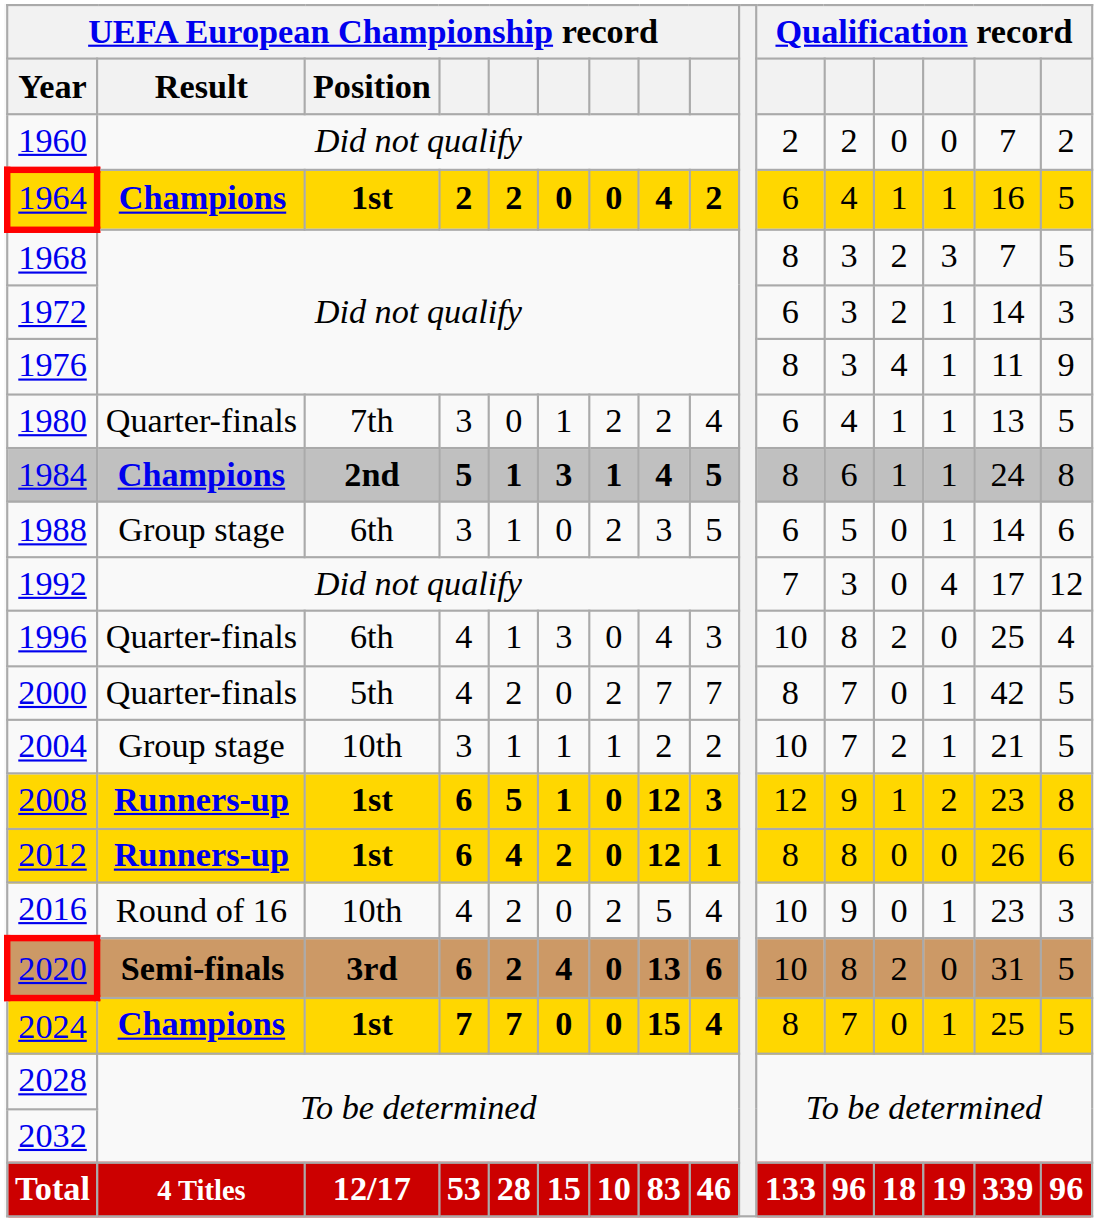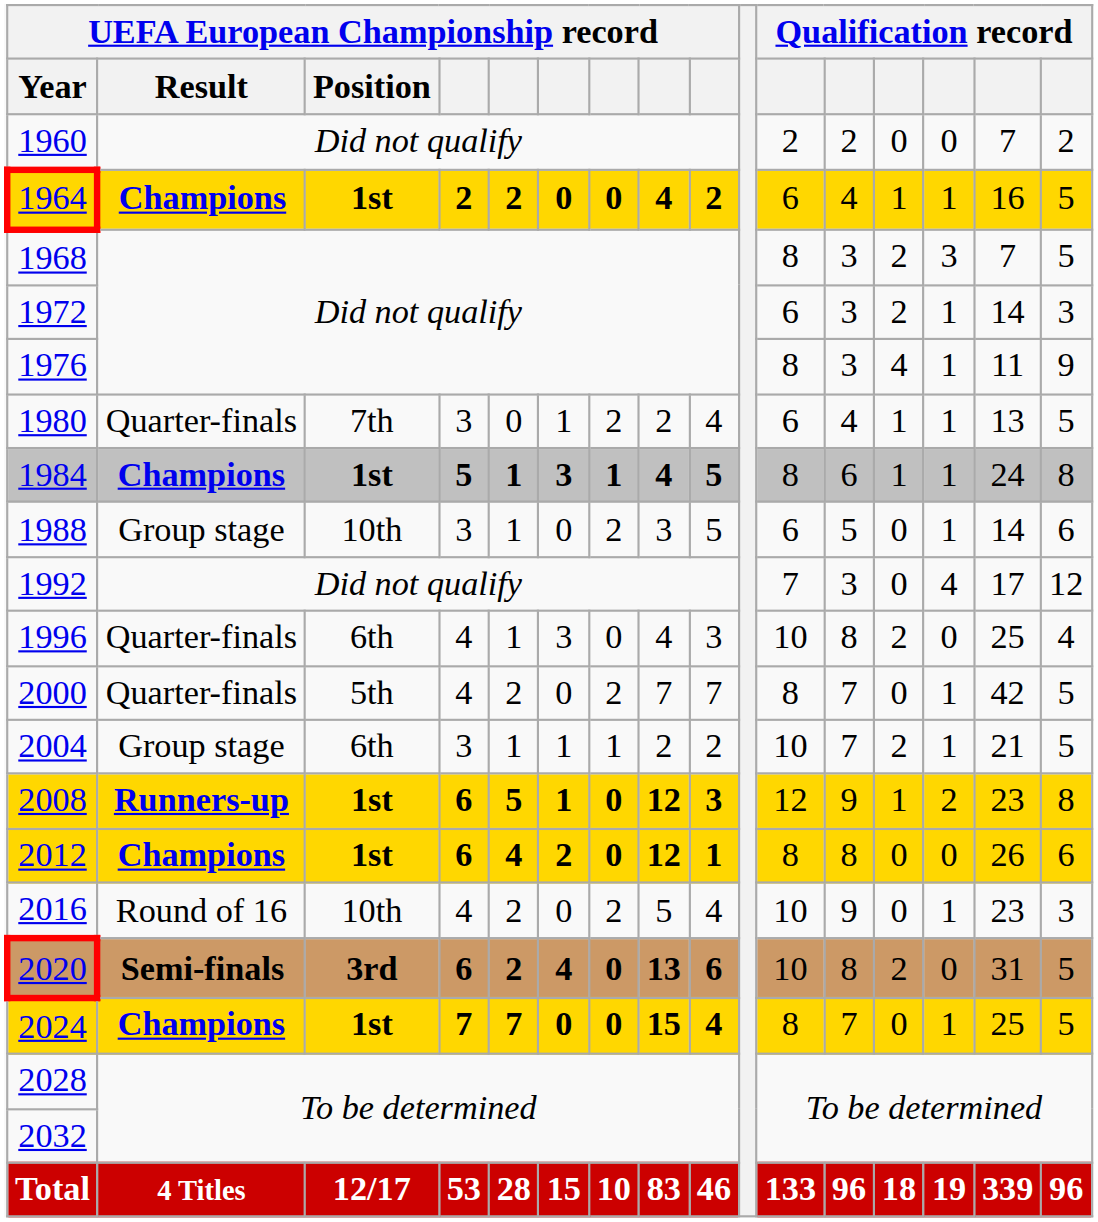(372, 474) 2nd -> (372, 474) 1st
(372, 528) 6th -> (372, 528) 10th
(372, 746) 10th -> (372, 746) 6th
(201, 854) Runners-up -> (201, 854) Champions
